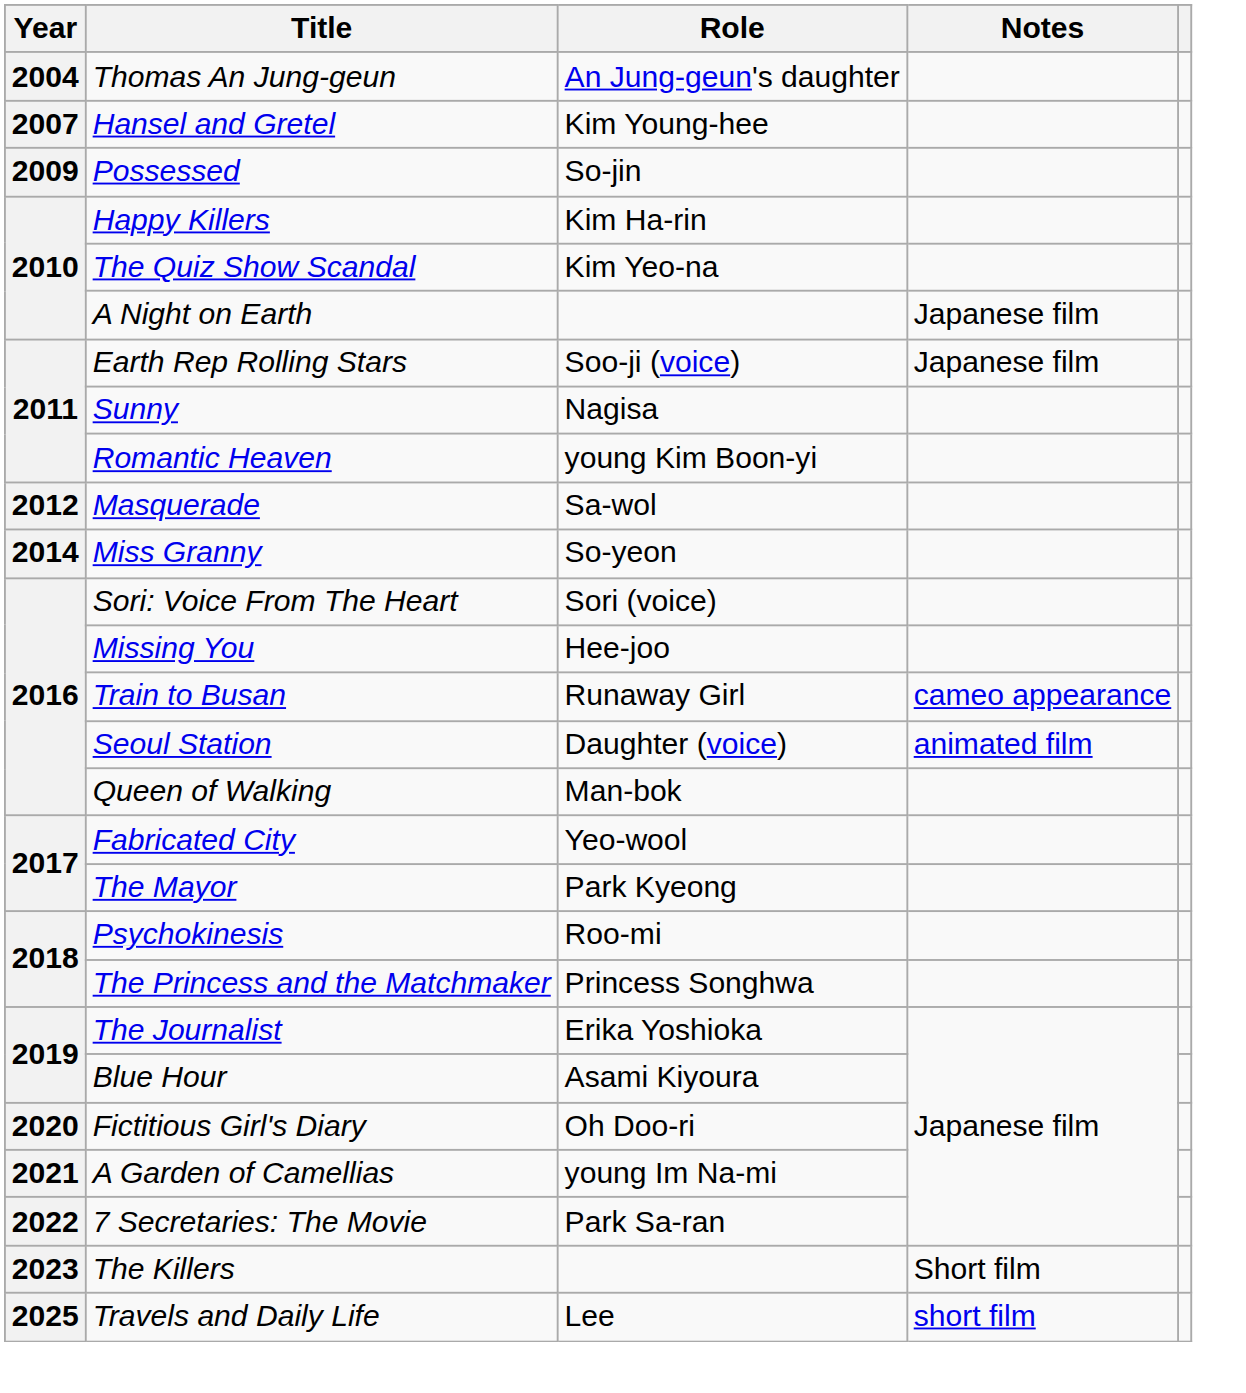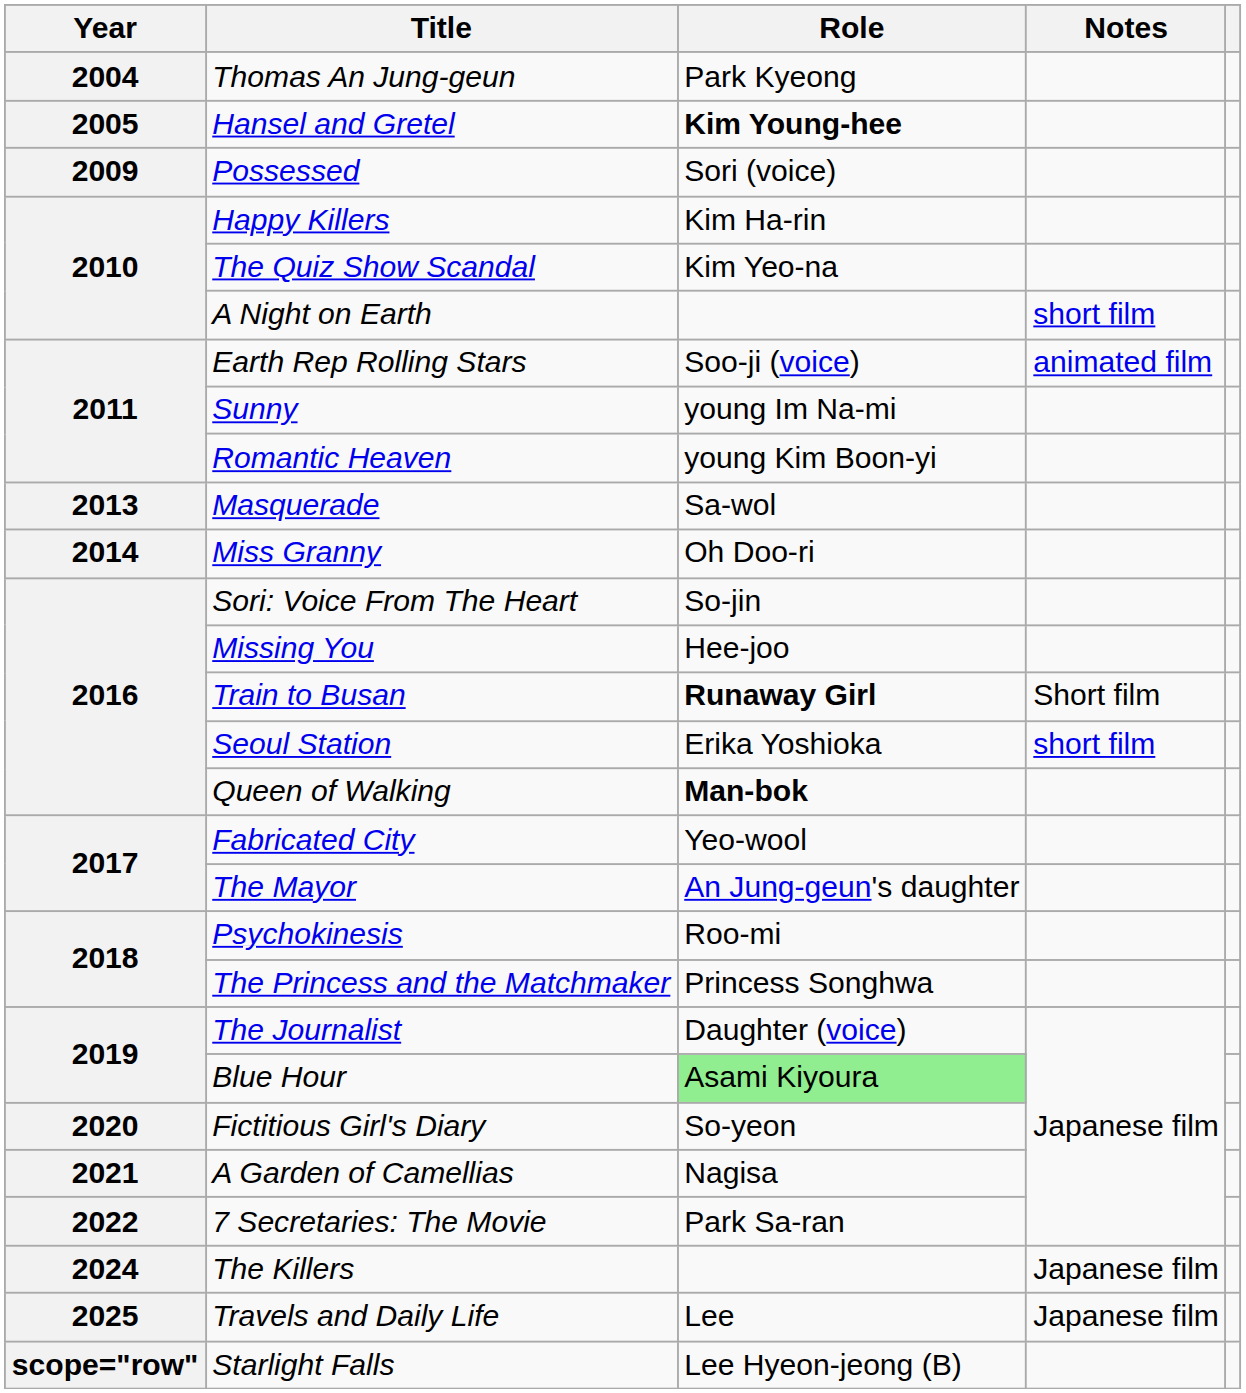(732, 76) An Jung-geun's daughter -> (770, 76) Park Kyeong
(45, 123) 2007 -> (105, 123) 2005
(667, 123) normal -> (793, 123) bold
(603, 171) So-jin -> (760, 171) Sori (voice)
(1007, 314) Japanese film -> (1094, 314) short film
(1007, 362) Japanese film -> (1123, 362) animated film
(611, 409) Nagisa -> (790, 409) young Im Na-mi
(45, 505) 2012 -> (105, 505) 2013
(621, 553) So-yeon -> (749, 553) Oh Doo-ri
(641, 600) Sori (voice) -> (723, 600) So-jin
(655, 696) normal -> (780, 696) bold
(1042, 696) cameo appearance -> (1097, 696) Short film
(676, 743) Daughter (voice) -> (783, 743) Erika Yoshioka
(1003, 743) animated film -> (1094, 743) short film
(623, 791) normal -> (746, 791) bold
(651, 887) Park Kyeong -> (852, 887) An Jung-geun's daughter
(663, 1030) Erika Yoshioka -> (795, 1030) Daughter (voice)
(662, 1077) no background -> (781, 1077) lightgreen background
(630, 1125) Oh Doo-ri -> (740, 1125) So-yeon
(671, 1173) young Im Na-mi -> (731, 1173) Nagisa
(45, 1268) 2023 -> (105, 1268) 2024
(977, 1268) Short film -> (1126, 1268) Japanese film
(975, 1316) short film -> (1126, 1316) Japanese film
+ row: (303, 1364)
